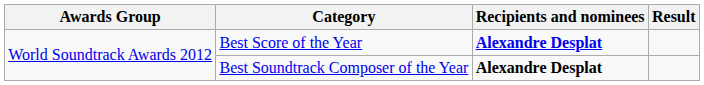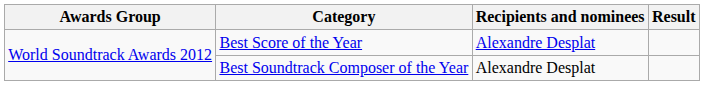(539, 42) bold -> (535, 42) normal
(539, 67) bold -> (535, 67) normal
